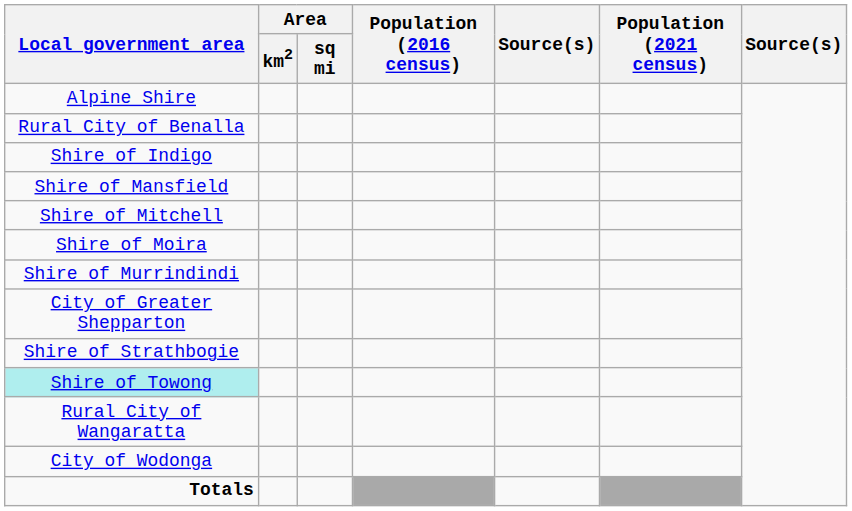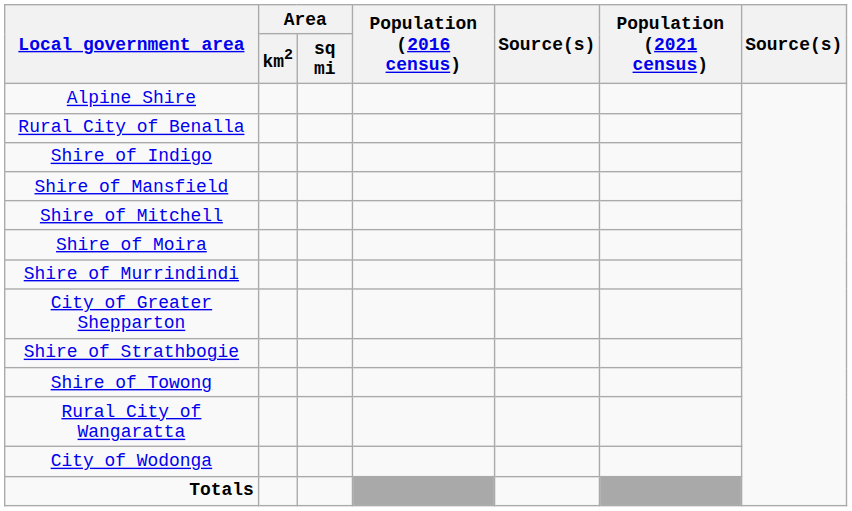(131, 382) paleturquoise background -> (131, 382) no background
